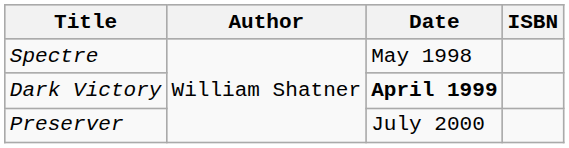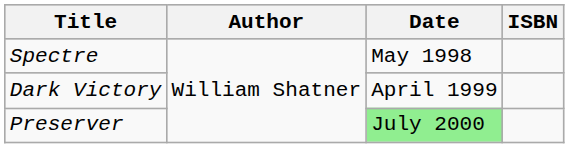(434, 91) bold -> (434, 91) normal
(428, 125) no background -> (428, 125) lightgreen background
